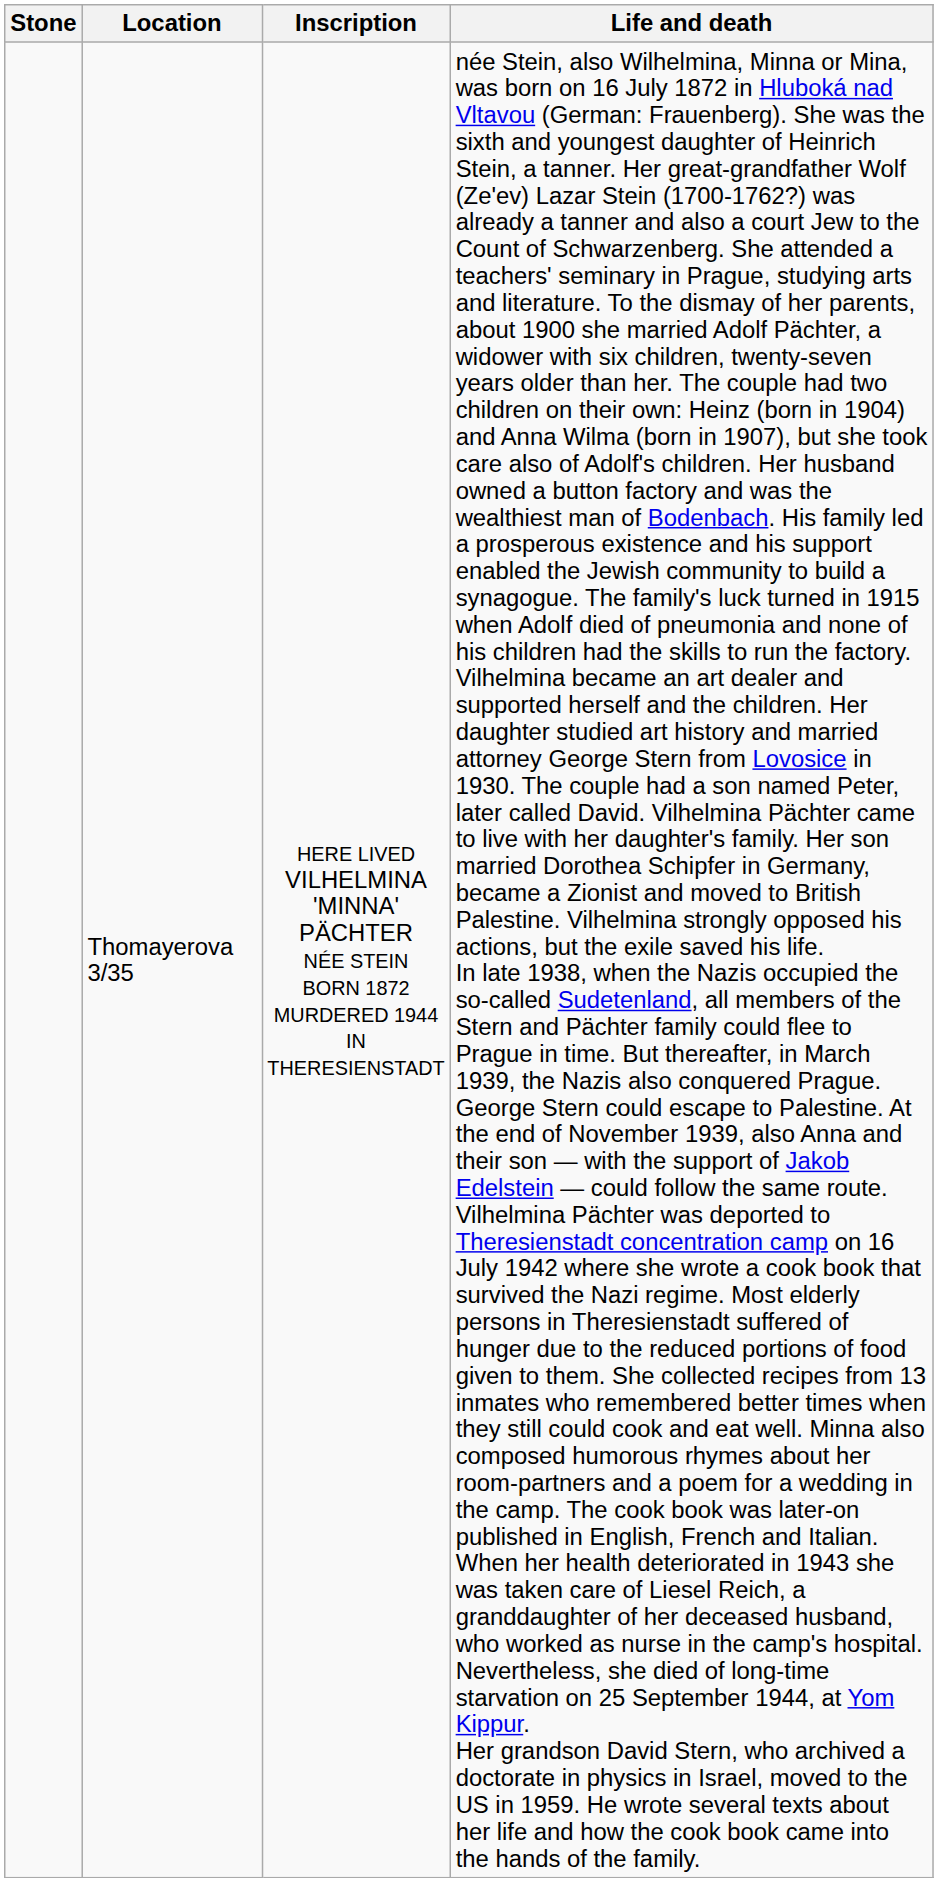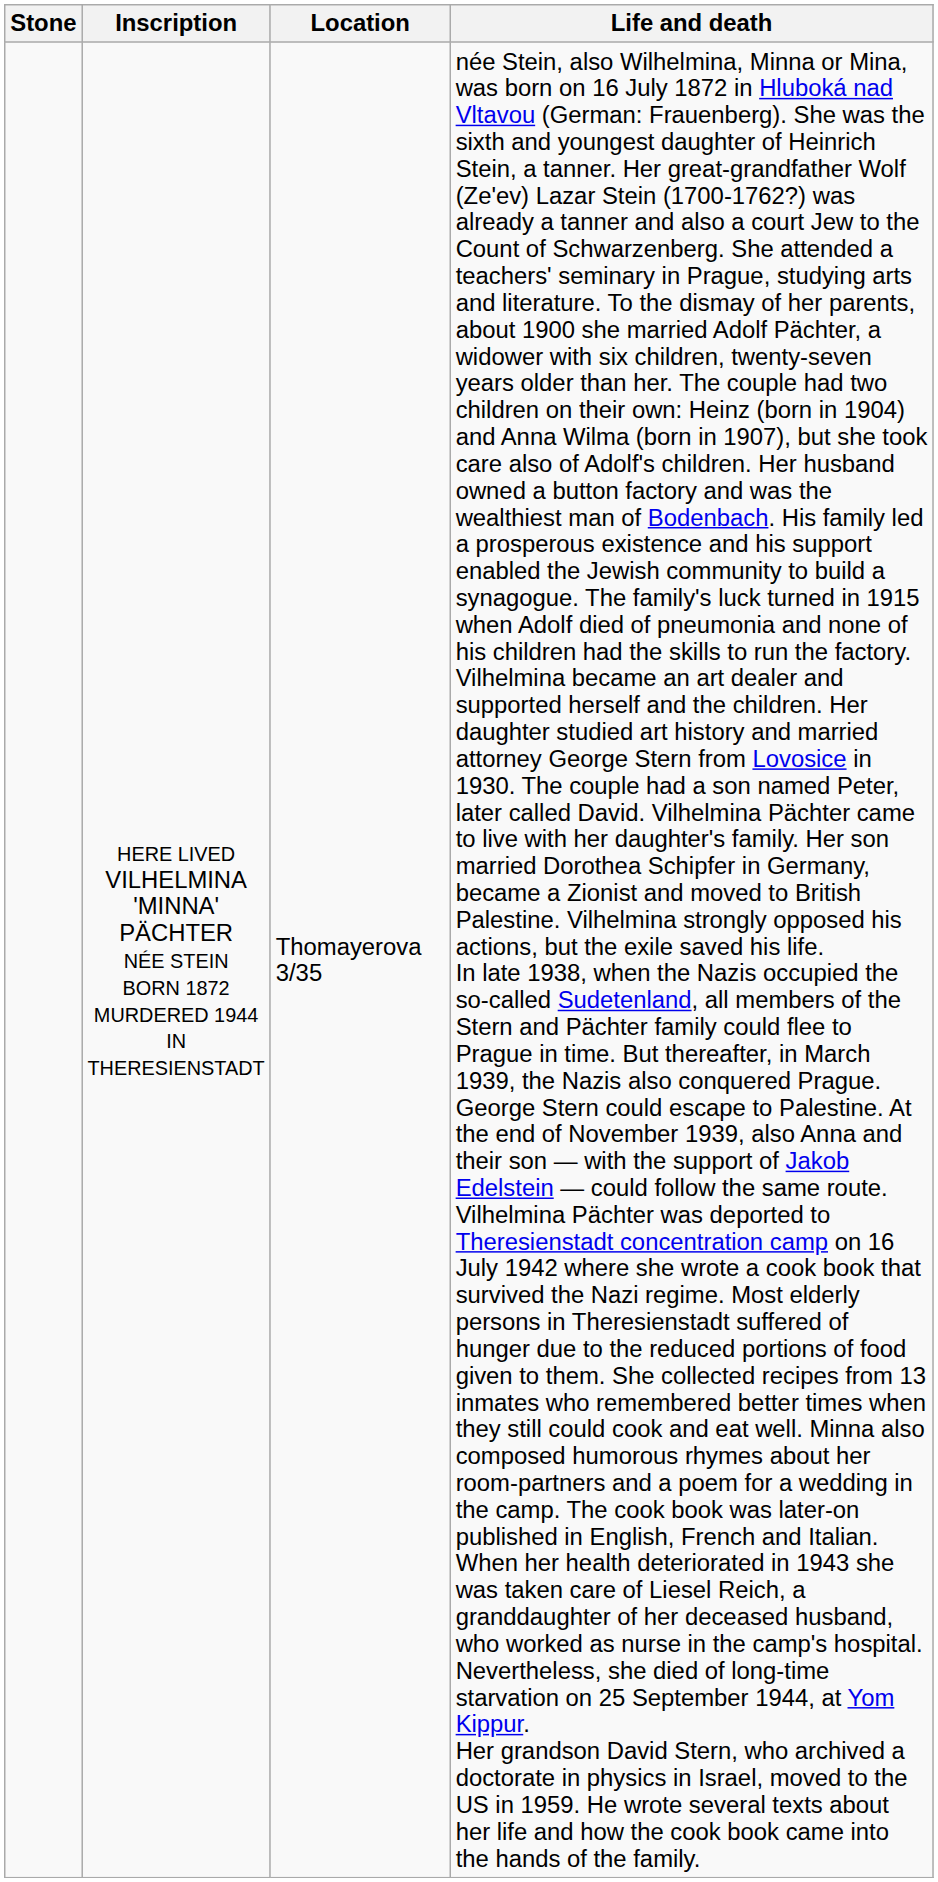columns swapped: (356, 23) <-> (172, 23)
